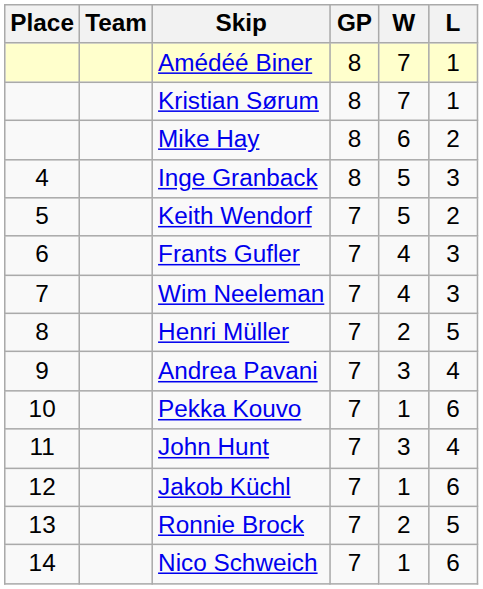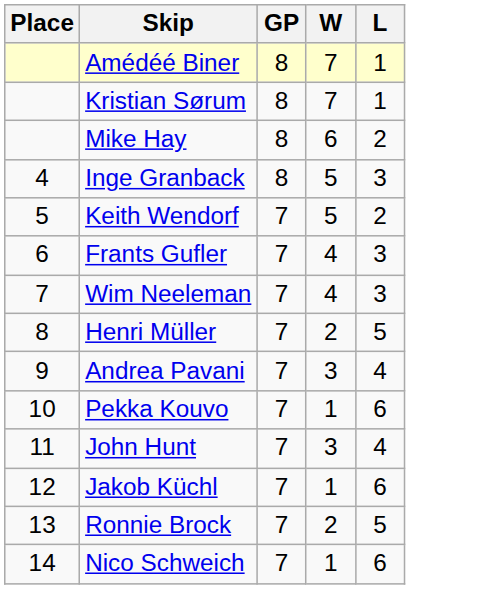- column: (116, 23)
